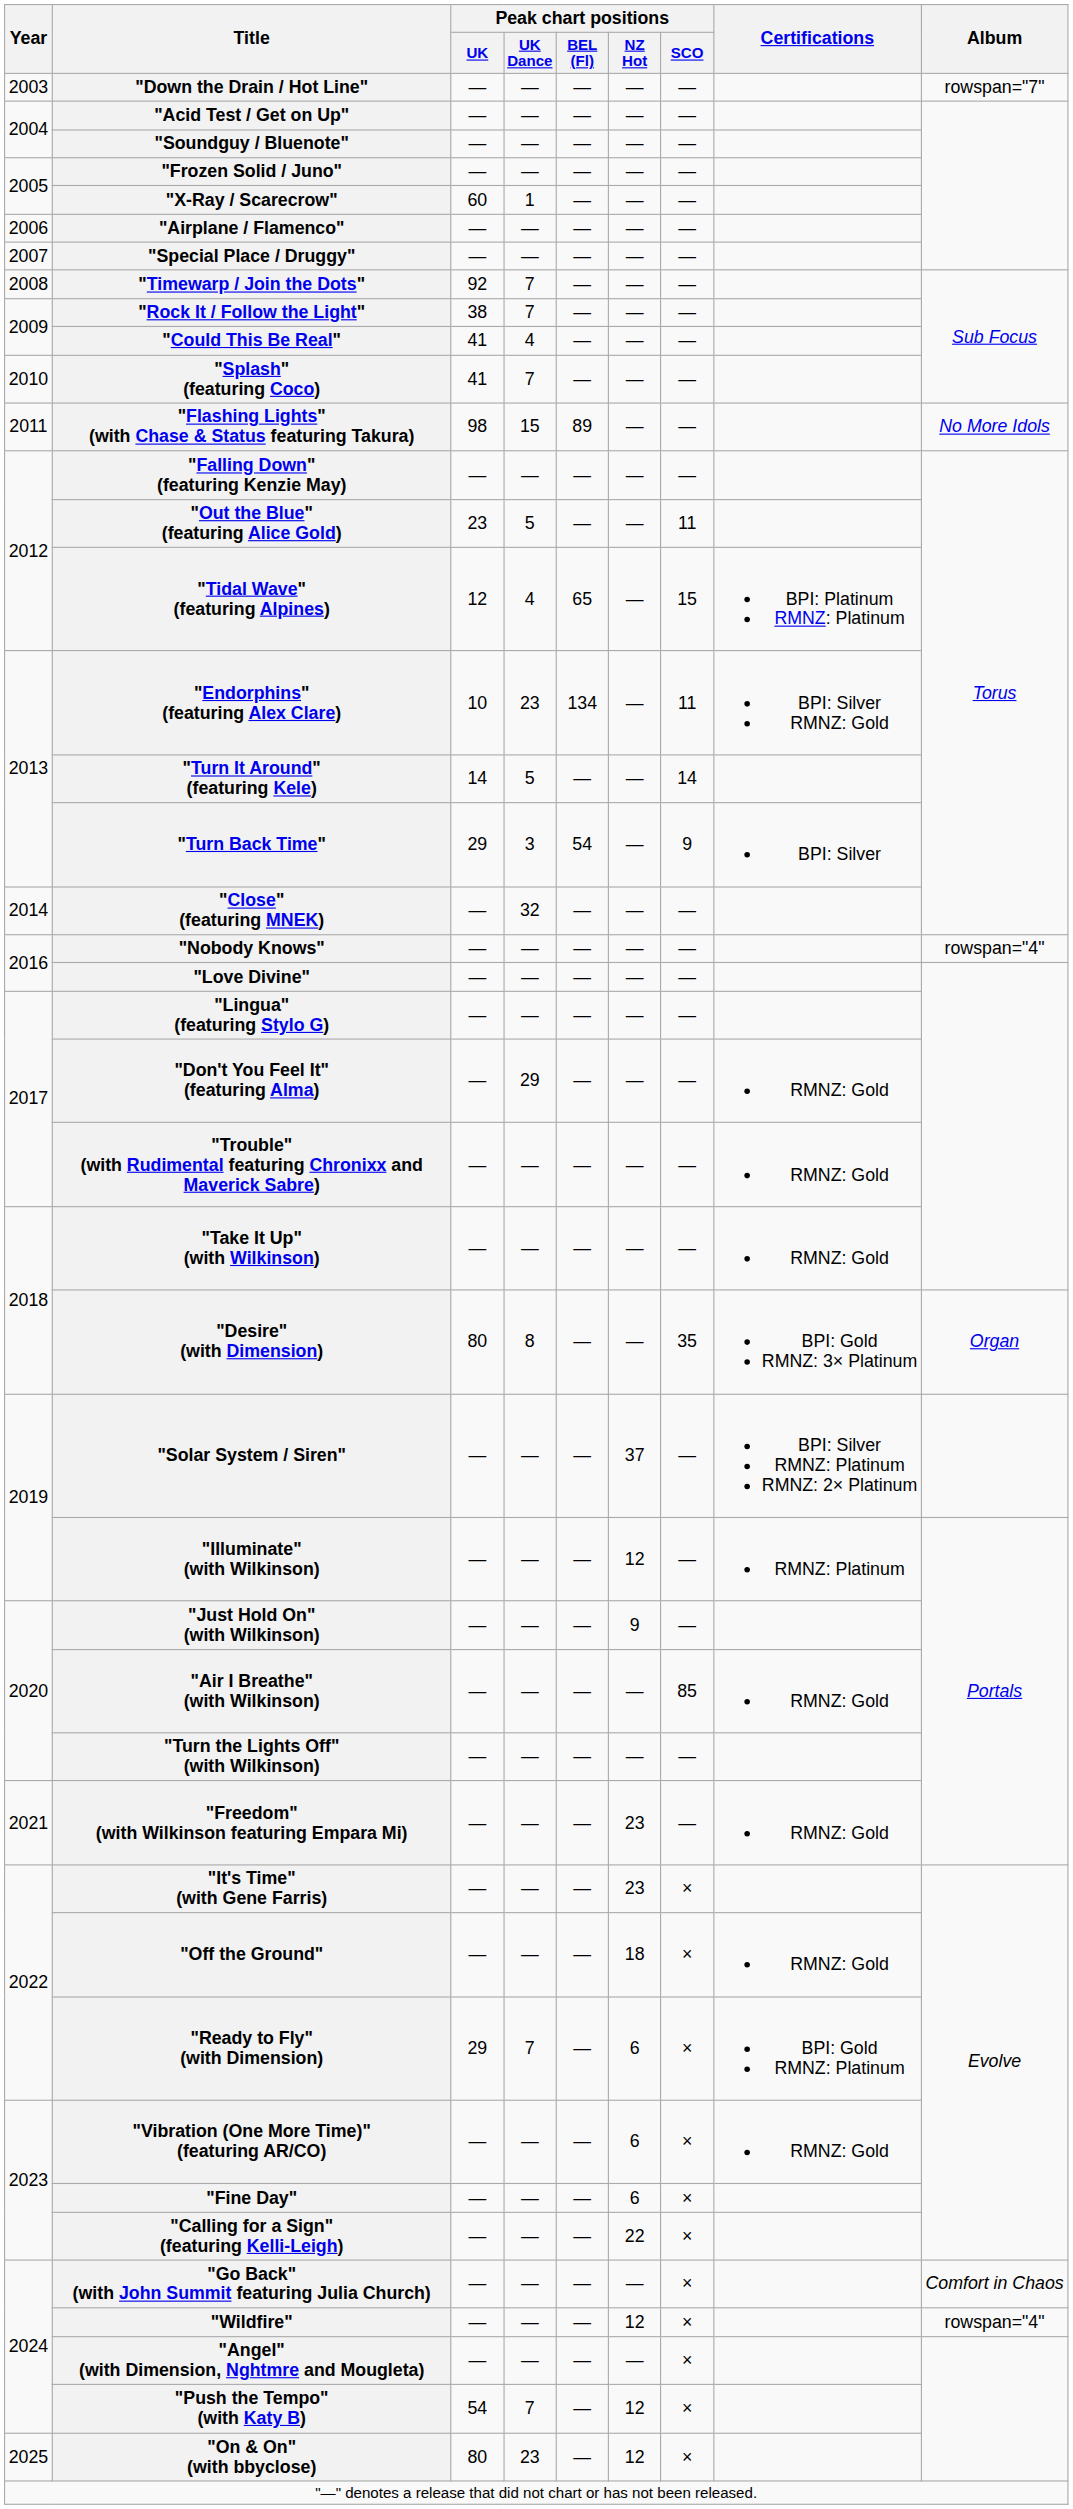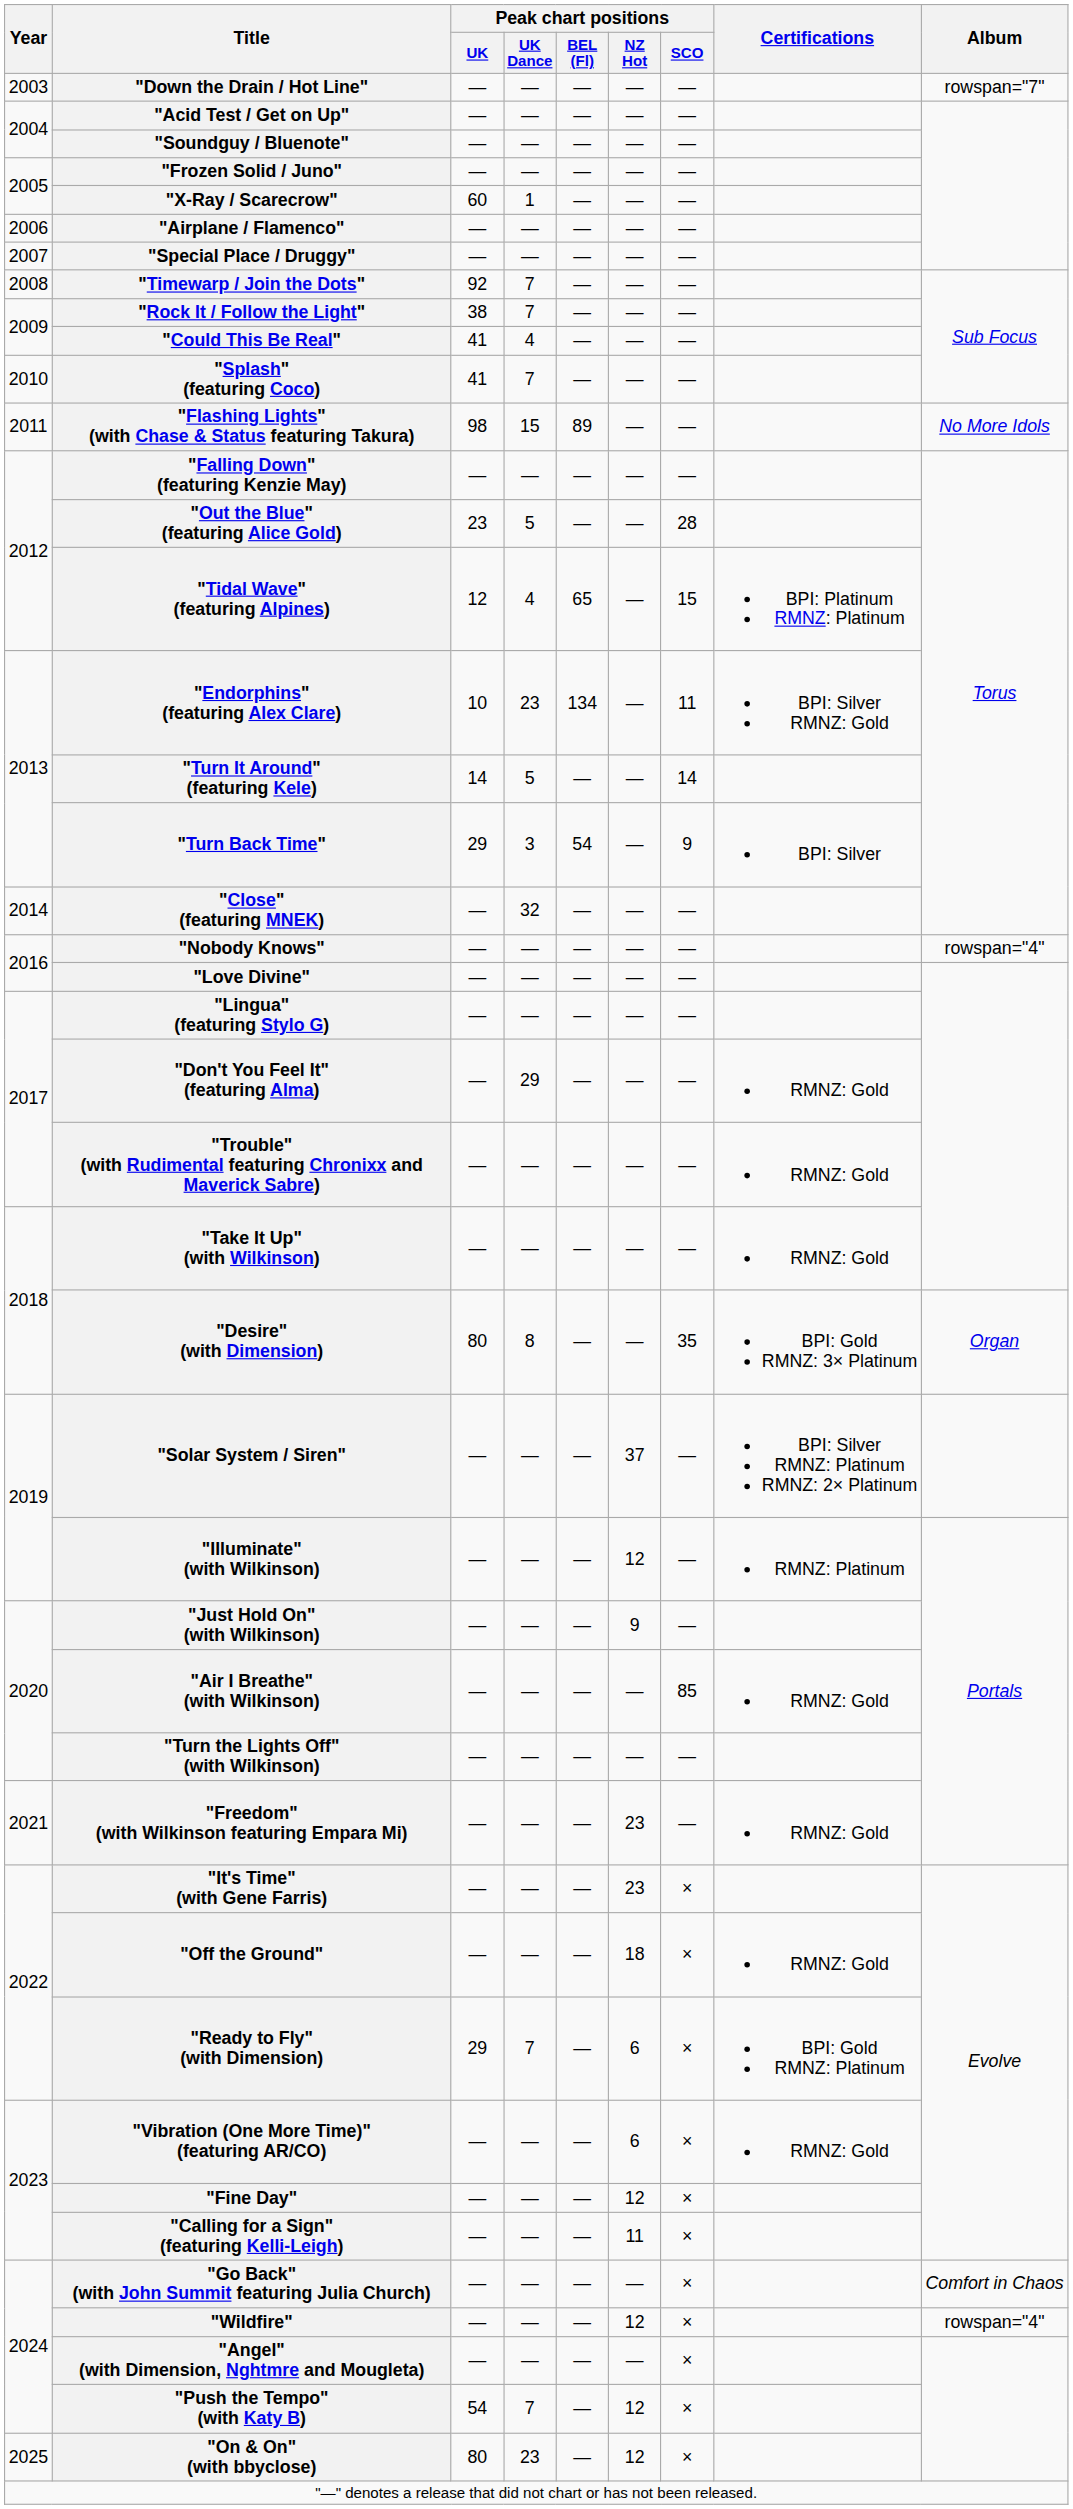(687, 523) 11 -> (687, 523) 28
(635, 2197) 6 -> (635, 2197) 12
(635, 2236) 22 -> (635, 2236) 11
